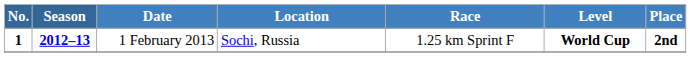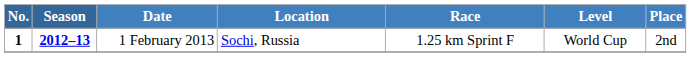(595, 40) bold -> (595, 40) normal
(666, 40) bold -> (666, 40) normal
